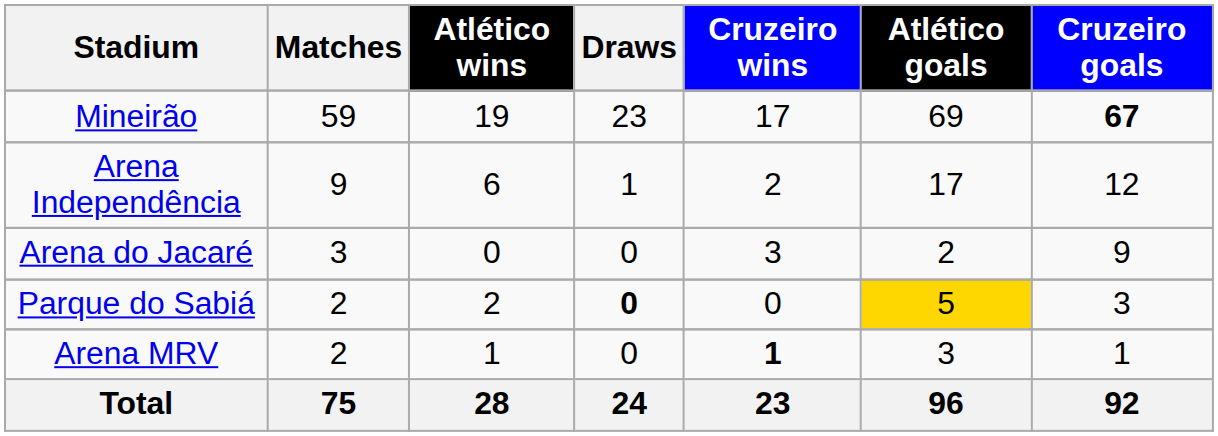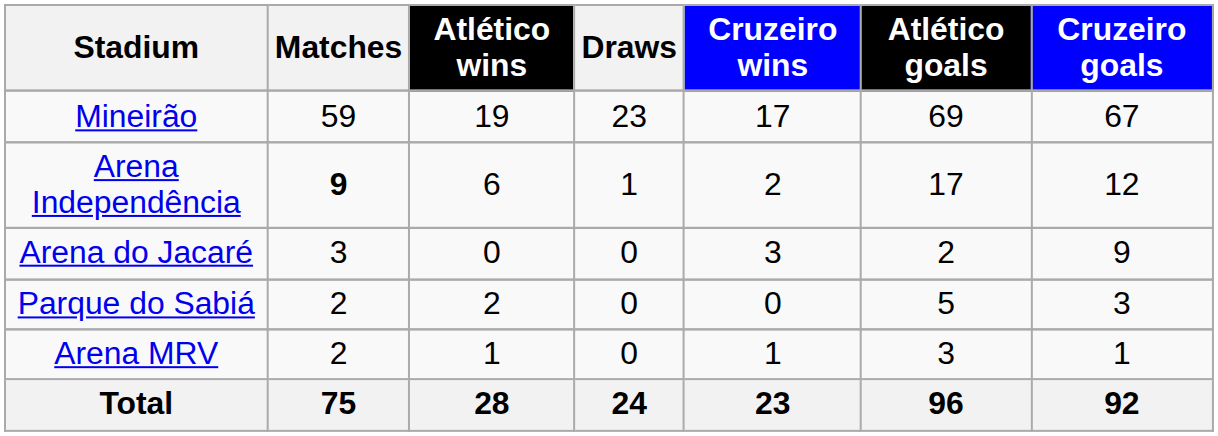(1122, 116) bold -> (1122, 116) normal
(339, 184) normal -> (339, 184) bold
(629, 303) bold -> (629, 303) normal
(946, 303) gold background -> (946, 303) no background
(773, 353) bold -> (773, 353) normal
